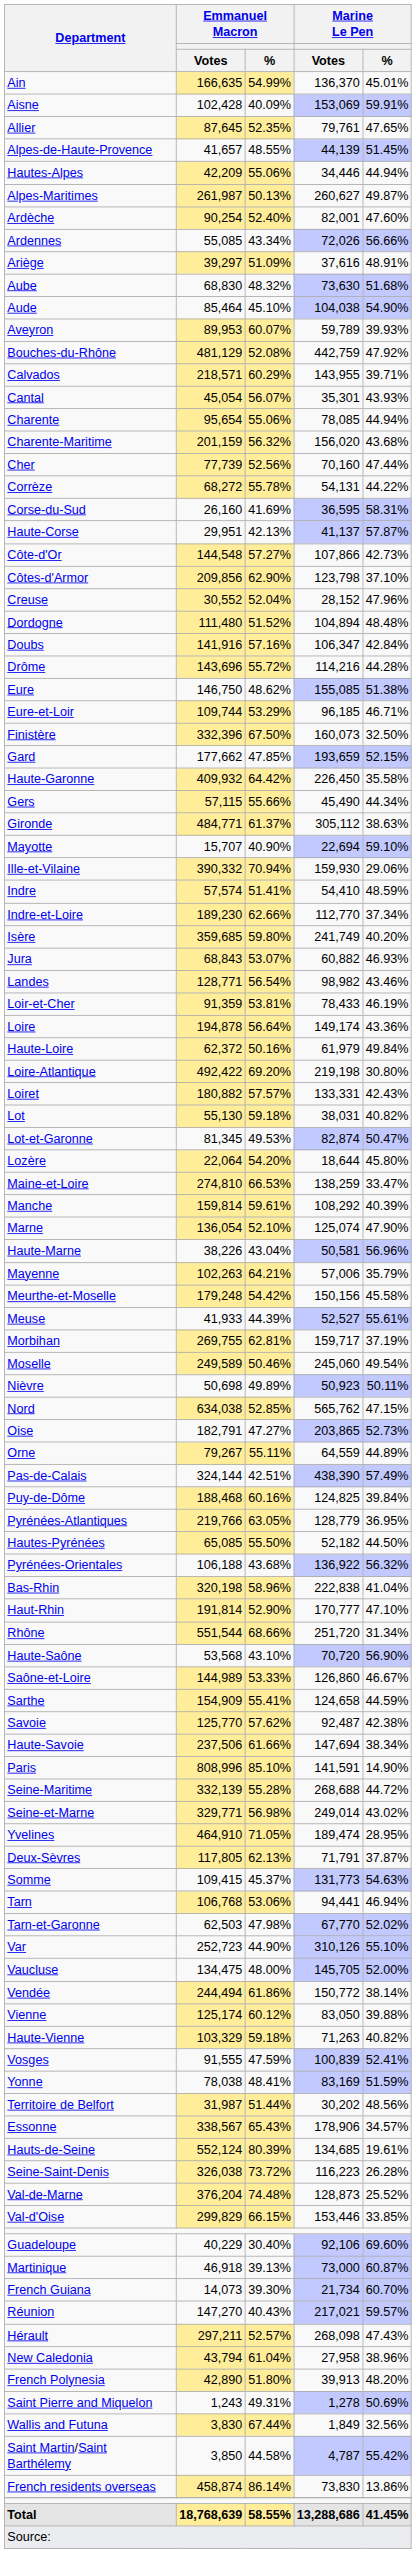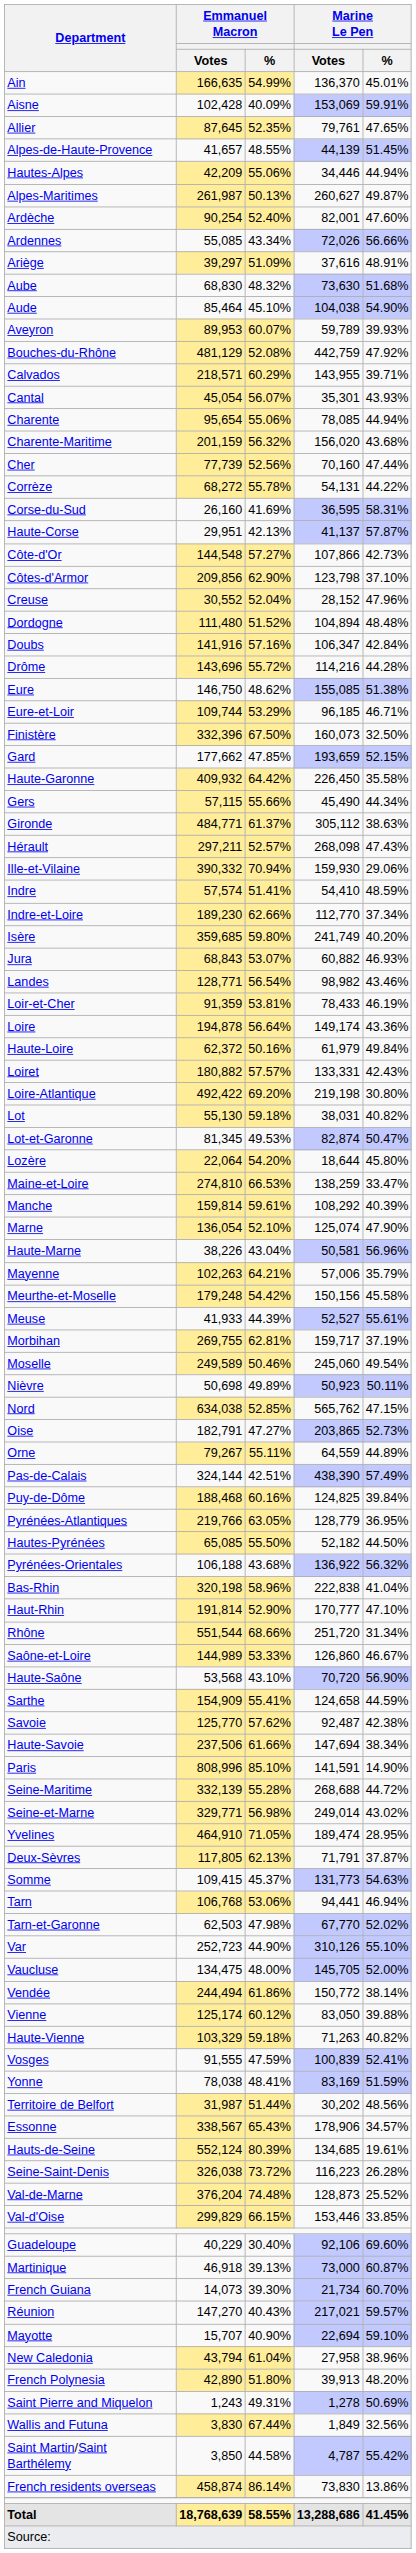rows swapped: (28, 2335) <-> (30, 847)
rows swapped: (51, 1071) <-> (23, 1094)
rows swapped: (44, 1655) <-> (49, 1678)
